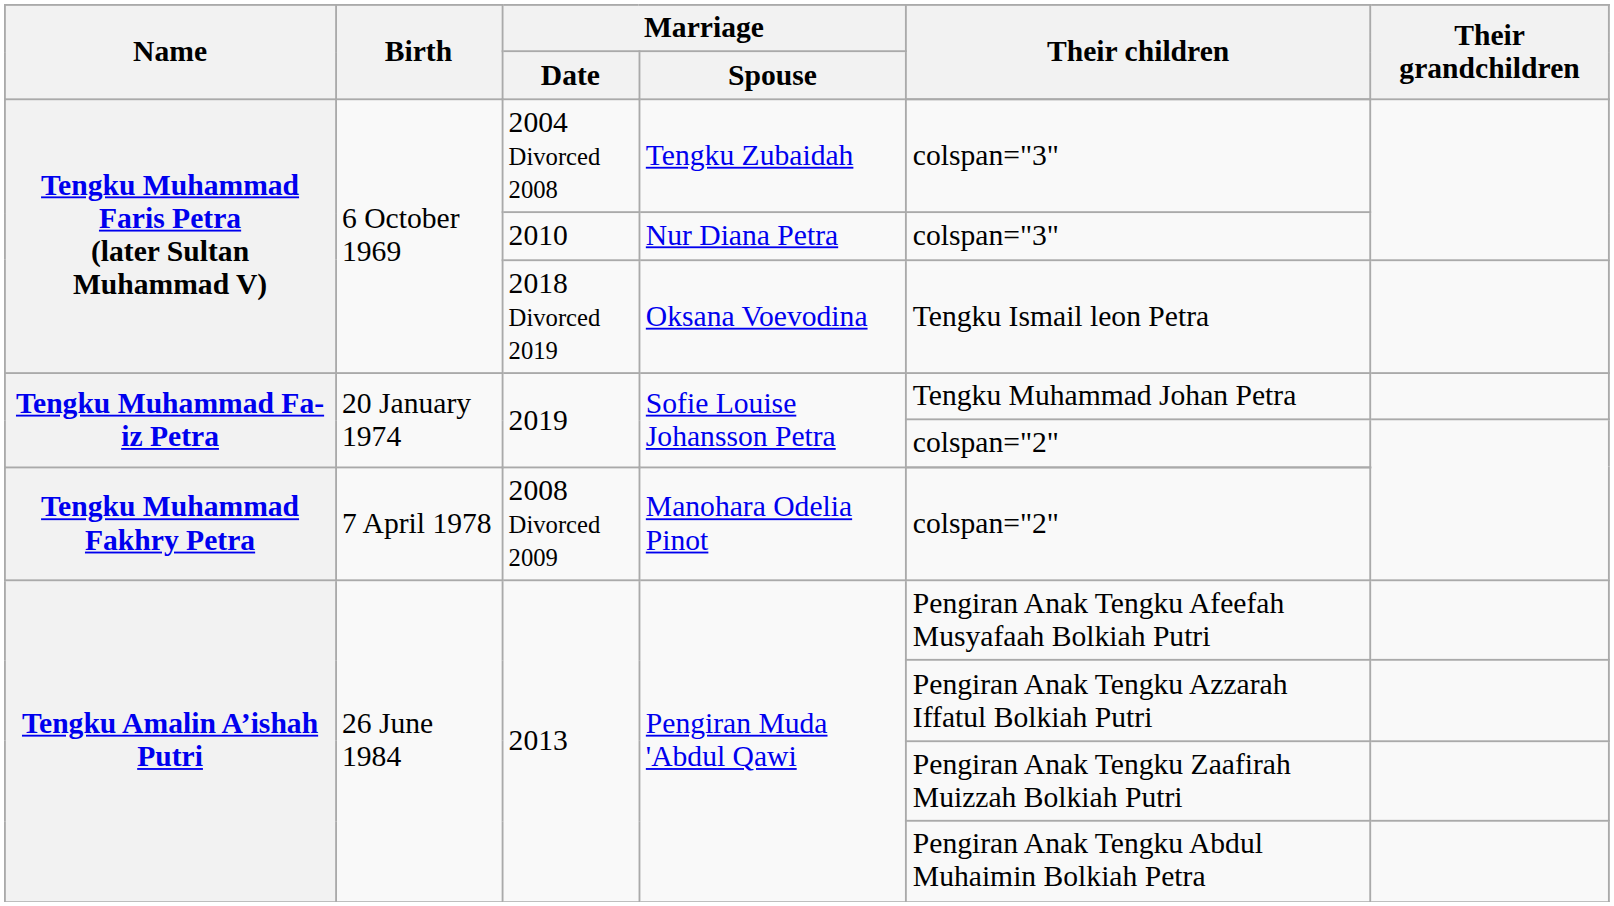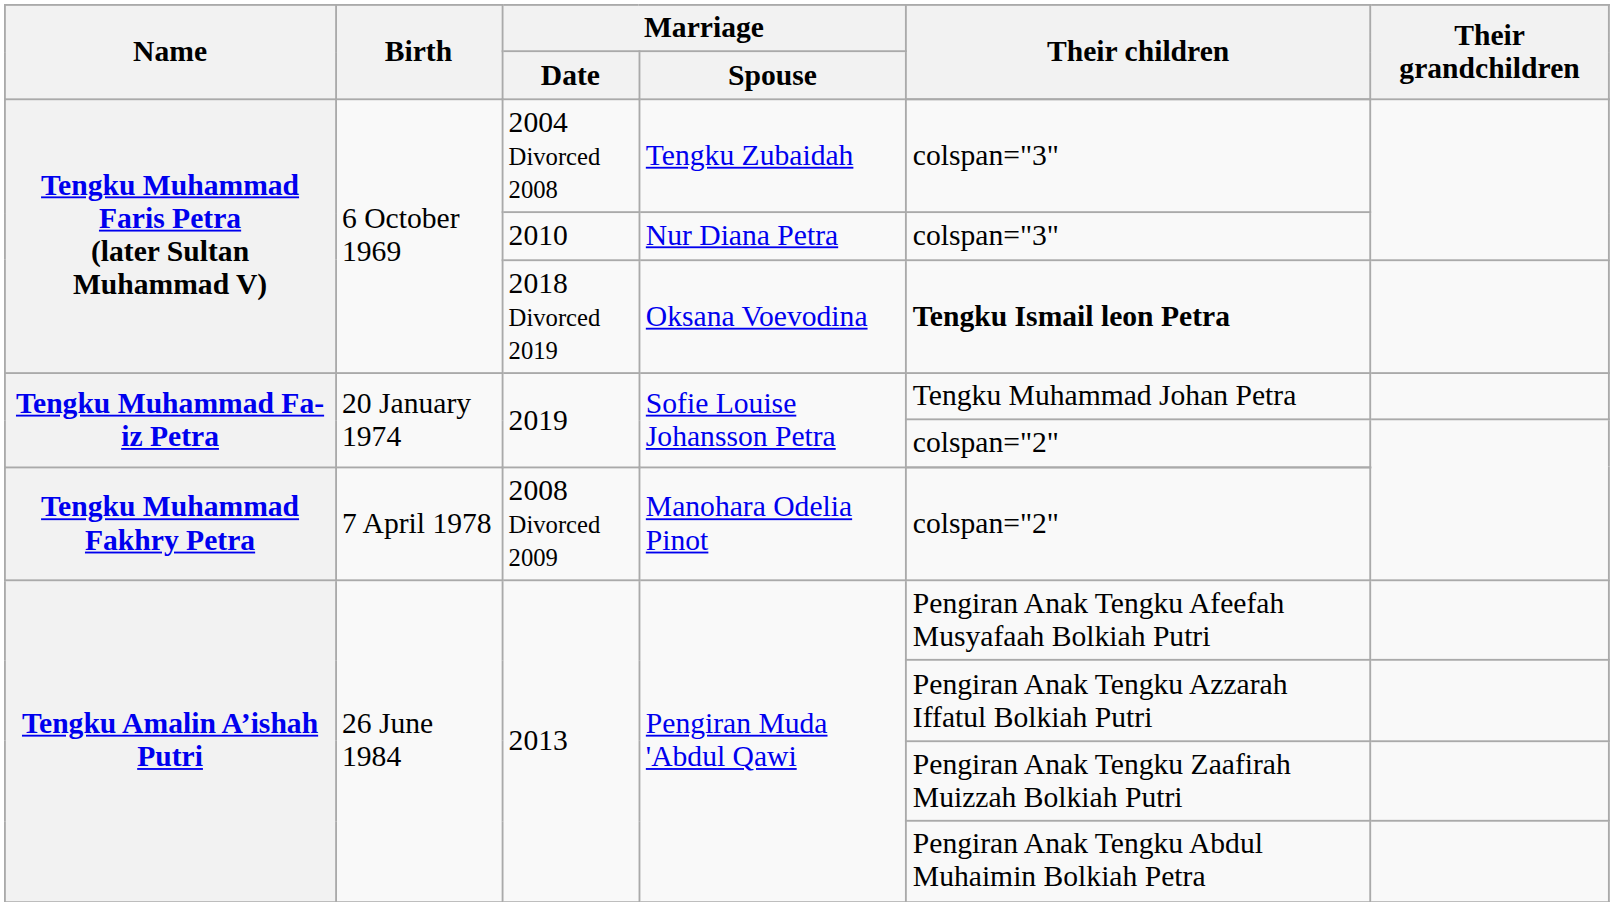(1061, 315) normal -> (1071, 315) bold
